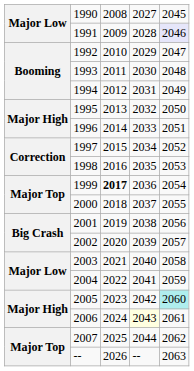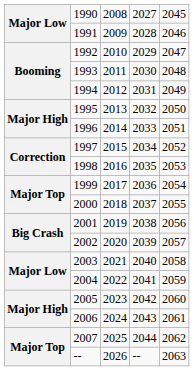(174, 33) lavender background -> (174, 33) no background
(115, 185) bold -> (115, 185) normal
(174, 299) paleturquoise background -> (174, 299) no background
(145, 318) lightyellow background -> (145, 318) no background
